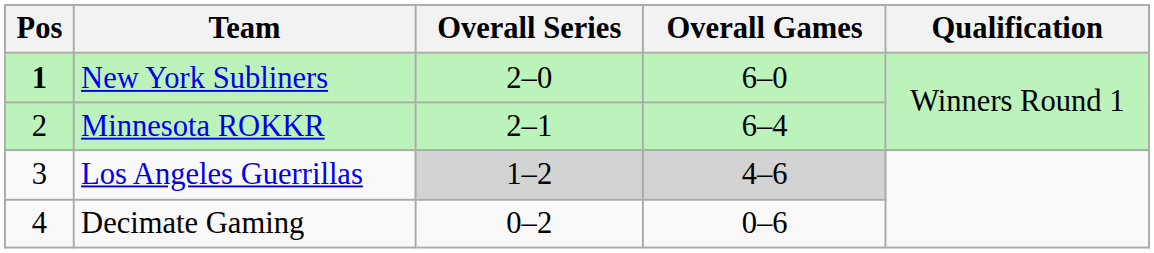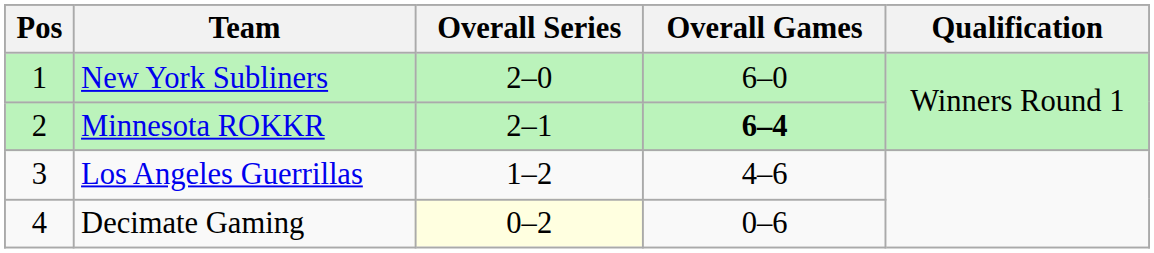(39, 77) bold -> (39, 77) normal
(765, 125) normal -> (765, 125) bold
(529, 174) lightgrey background -> (529, 174) no background
(765, 174) lightgrey background -> (765, 174) no background
(529, 222) no background -> (529, 222) lightyellow background
